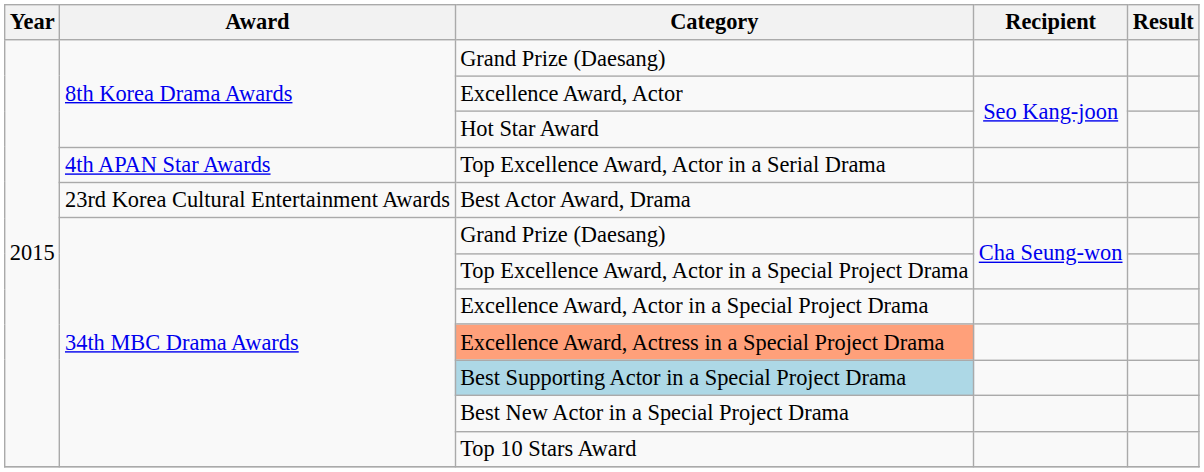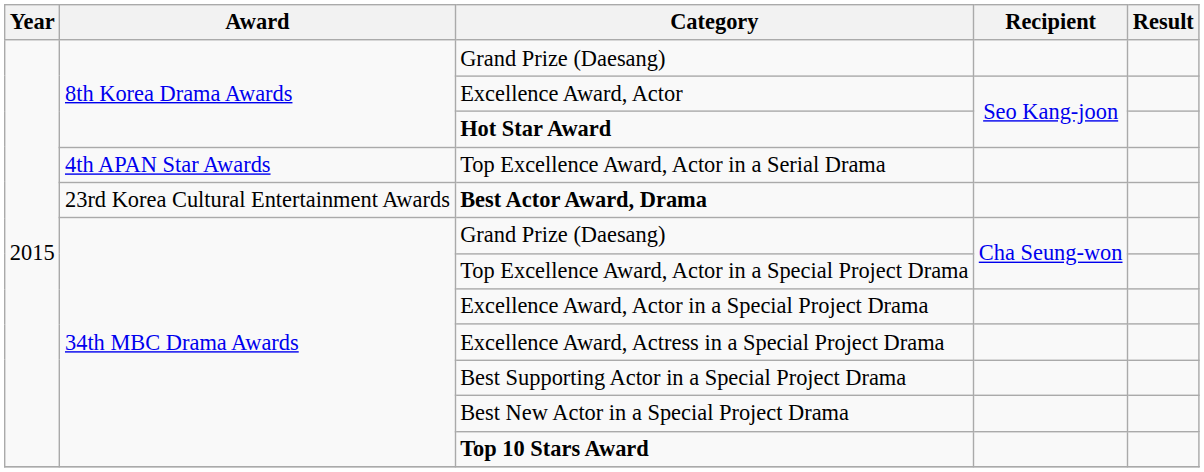(529, 128) normal -> (536, 128) bold
(575, 199) normal -> (584, 199) bold
(702, 341) lightsalmon background -> (702, 341) no background
(683, 377) lightblue background -> (683, 377) no background
(548, 448) normal -> (554, 448) bold
